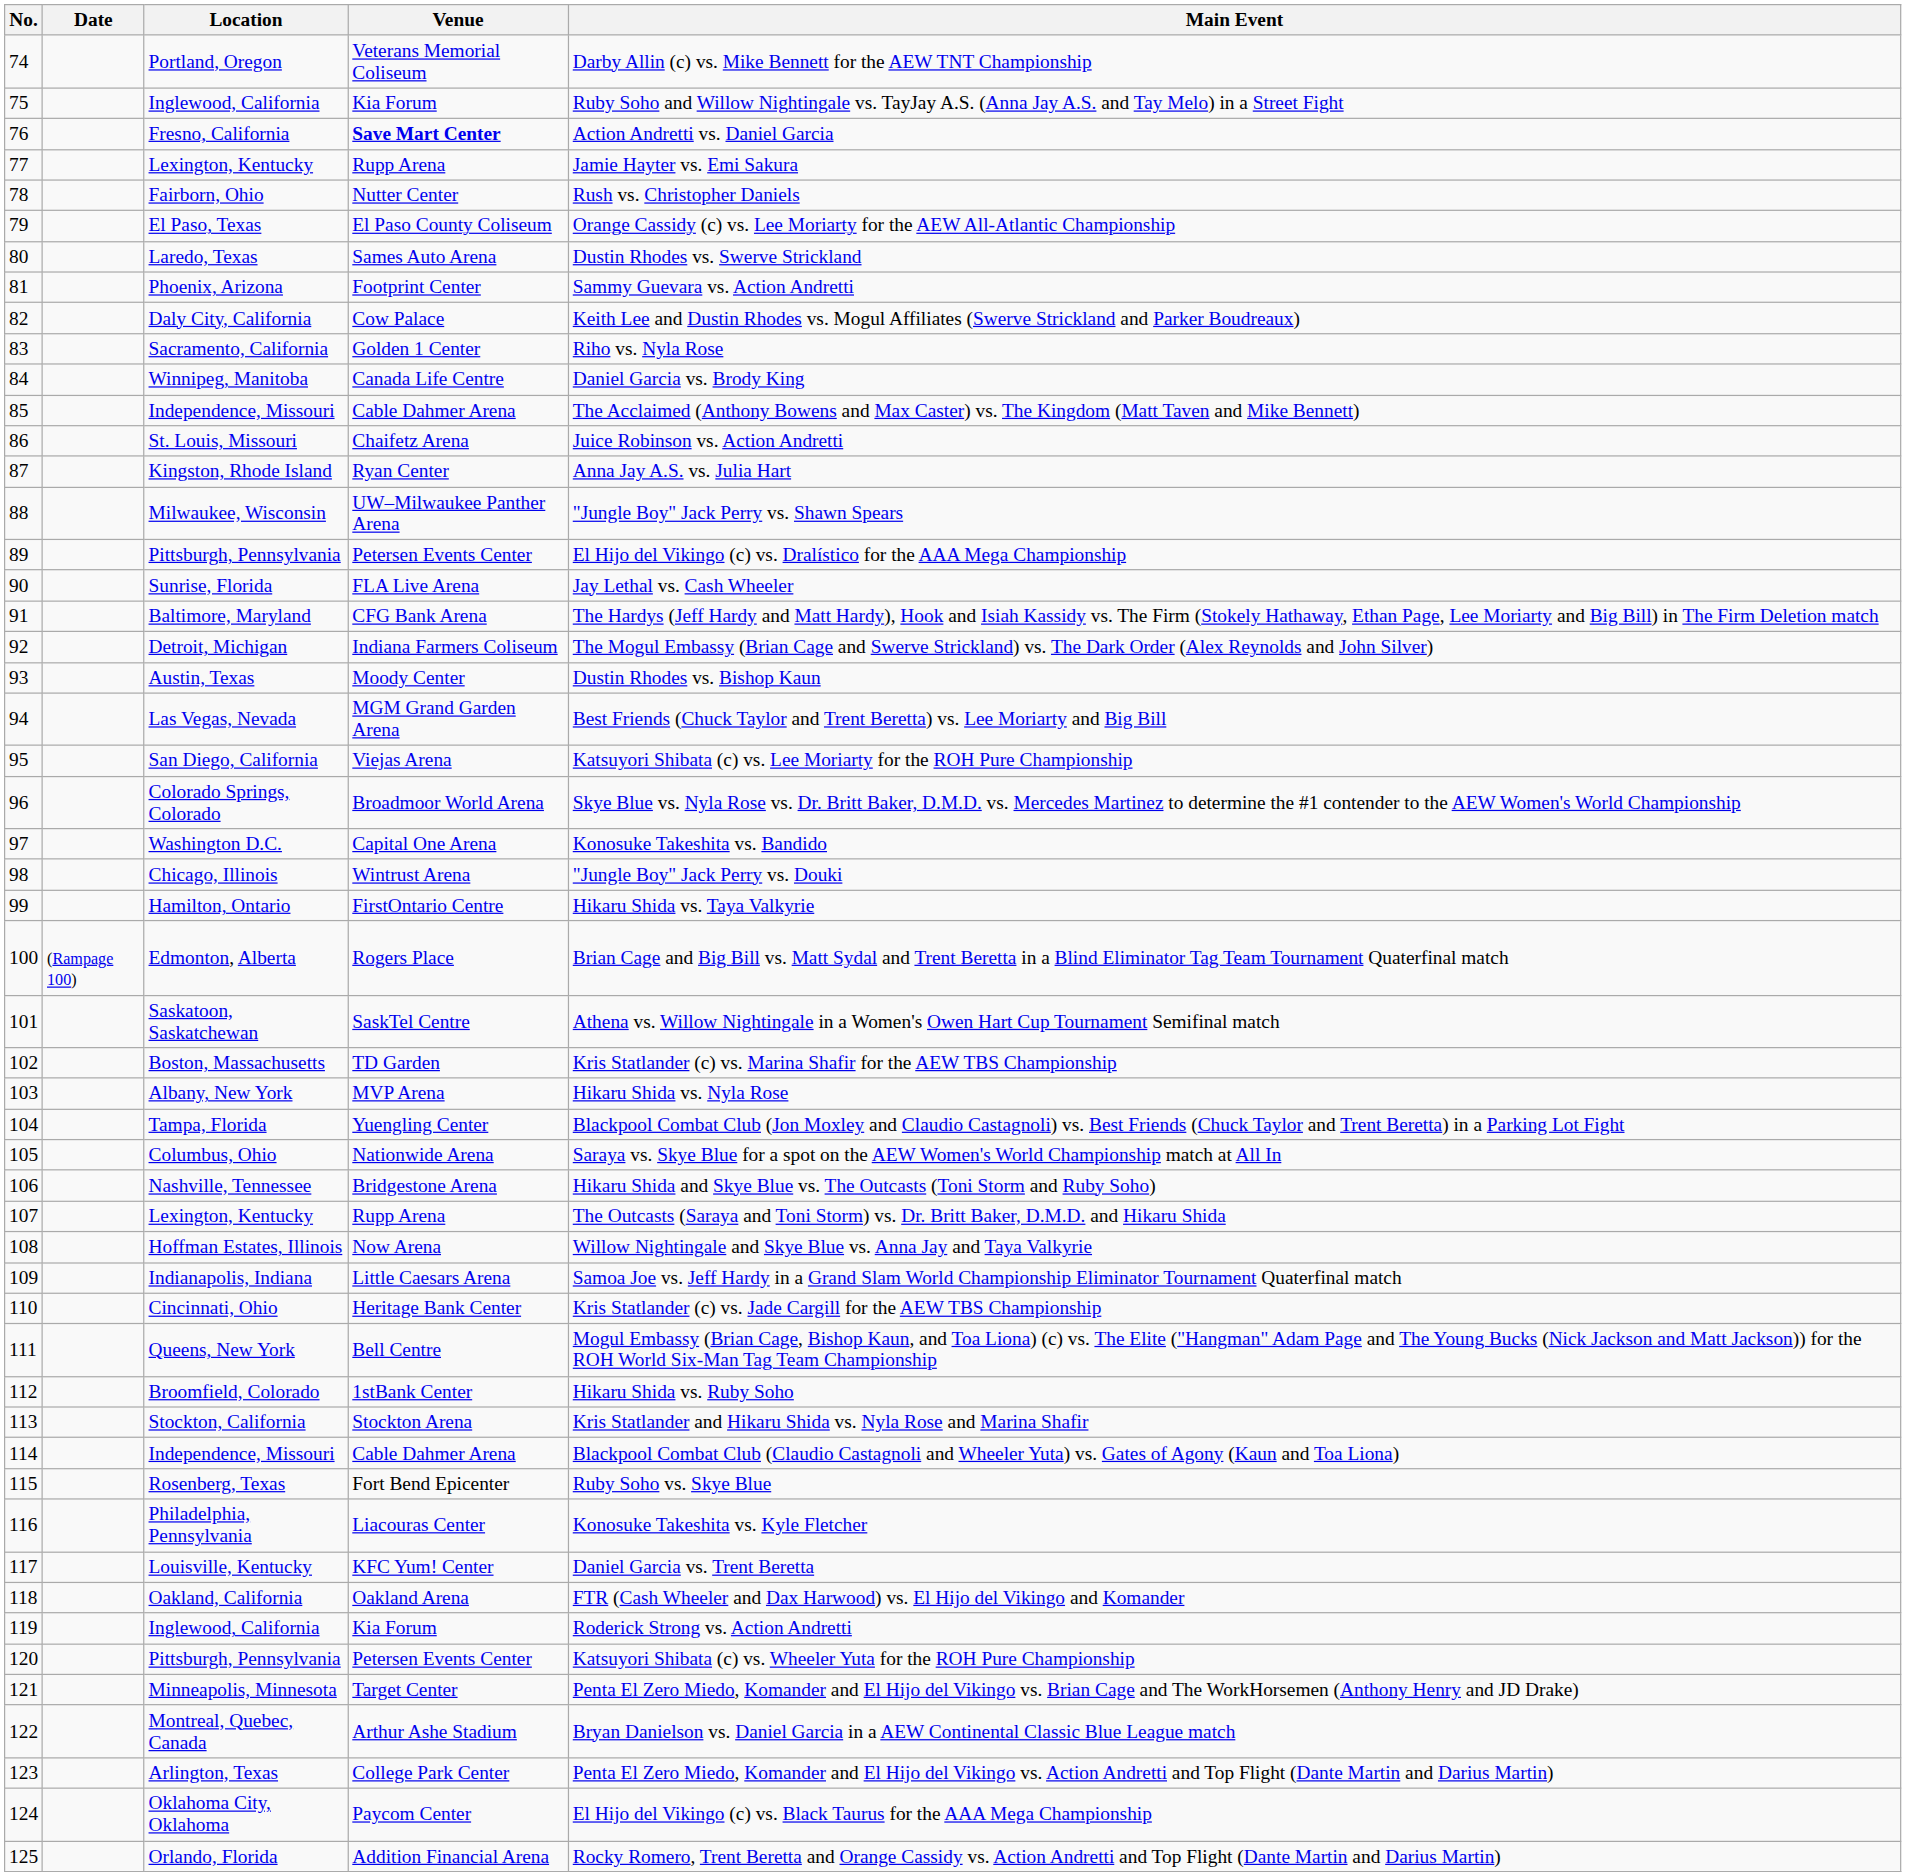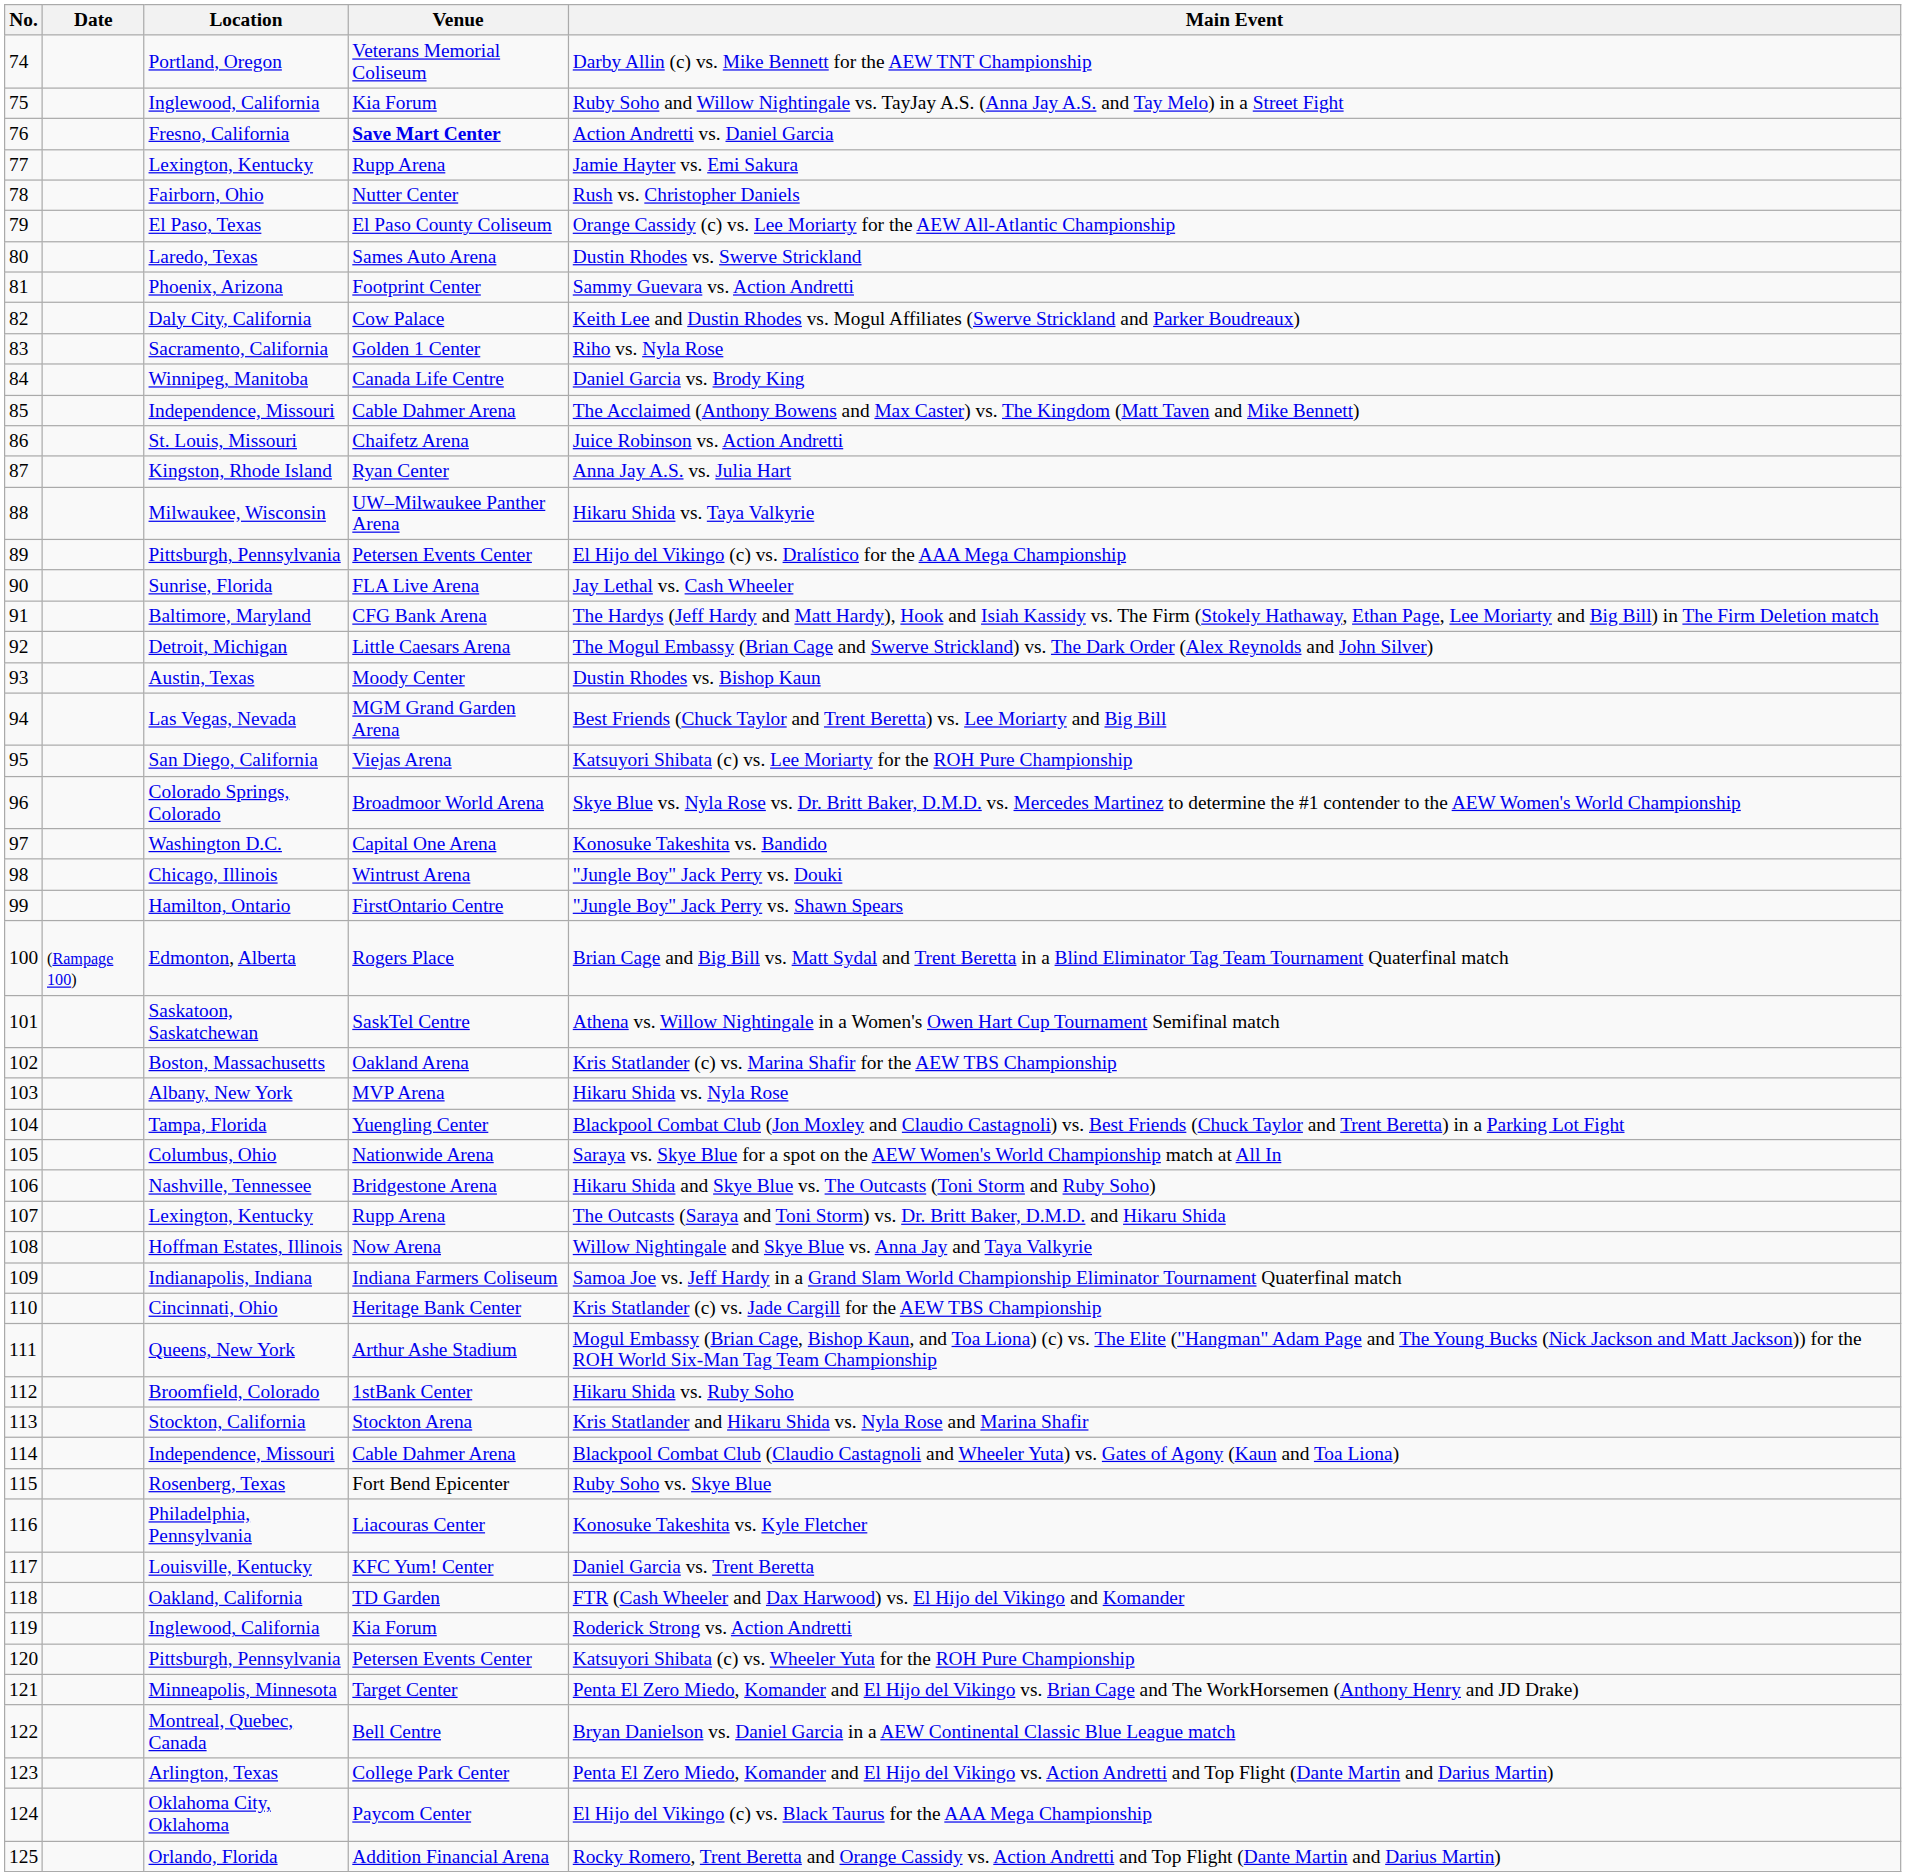(738, 513) "Jungle Boy" Jack Perry vs. Shawn Spears -> (694, 513) Hikaru Shida vs. Taya Valkyrie
(455, 646) Indiana Farmers Coliseum -> (431, 646) Little Caesars Arena
(694, 905) Hikaru Shida vs. Taya Valkyrie -> (738, 905) "Jungle Boy" Jack Perry vs. Shawn Spears
(396, 1062) TD Garden -> (411, 1062) Oakland Arena
(431, 1277) Little Caesars Arena -> (455, 1277) Indiana Farmers Coliseum
(397, 1349) Bell Centre -> (435, 1349) Arthur Ashe Stadium
(411, 1597) Oakland Arena -> (396, 1597) TD Garden
(435, 1731) Arthur Ashe Stadium -> (397, 1731) Bell Centre
